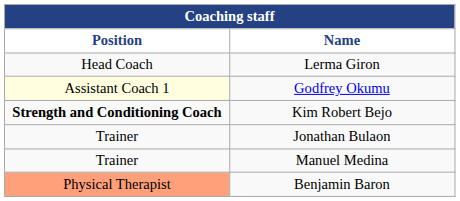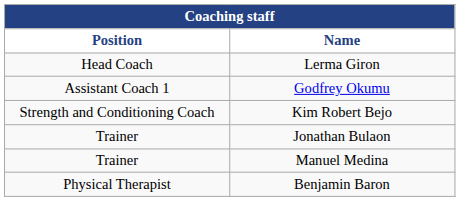(117, 88) lightyellow background -> (117, 88) no background
(117, 112) bold -> (117, 112) normal
(117, 184) lightsalmon background -> (117, 184) no background
